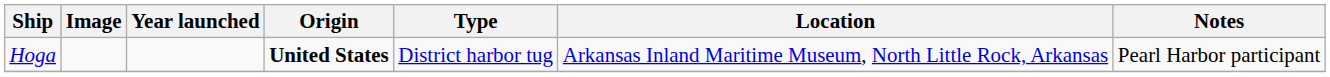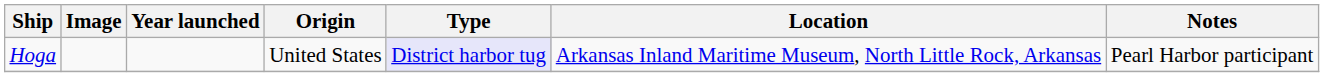(329, 54) bold -> (325, 54) normal
(476, 54) no background -> (469, 54) lavender background
